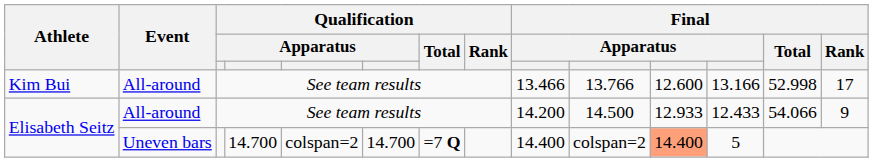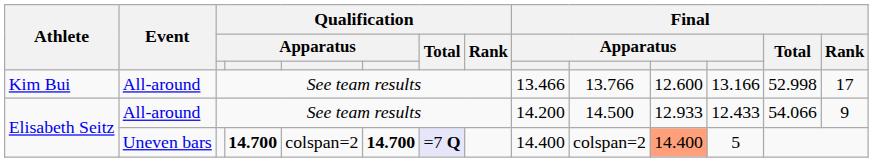(253, 142) normal -> (253, 142) bold
(391, 142) normal -> (391, 142) bold
(442, 142) no background -> (442, 142) lavender background
